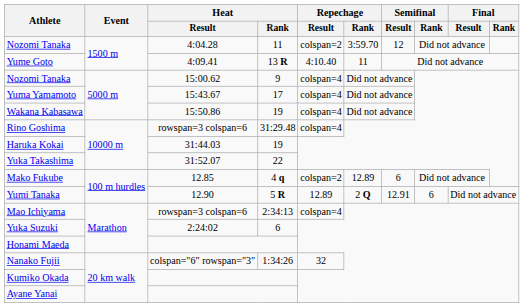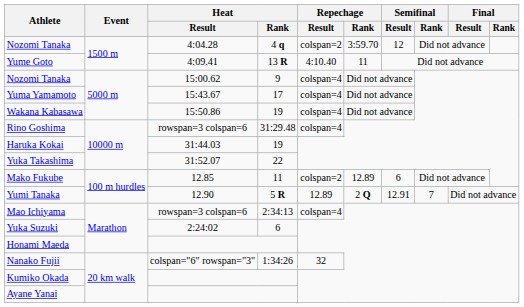(278, 45) 11 -> (278, 45) 4 q
(278, 178) 4 q -> (278, 178) 11
(431, 195) 6 -> (431, 195) 7
